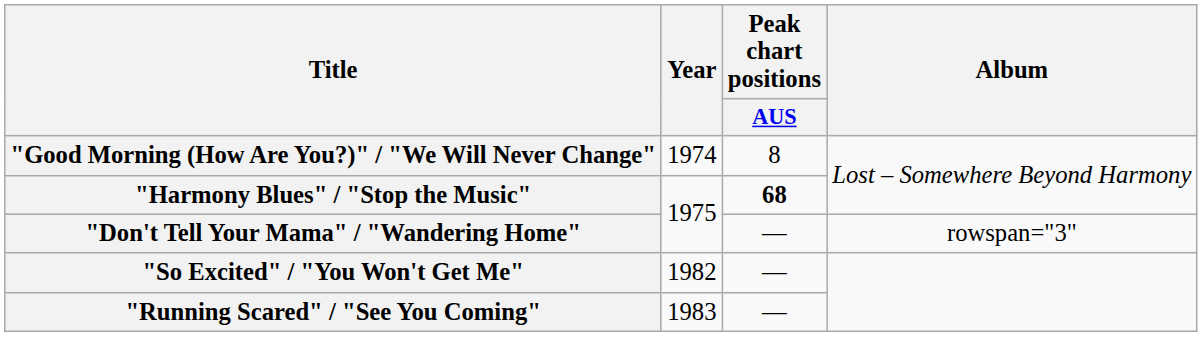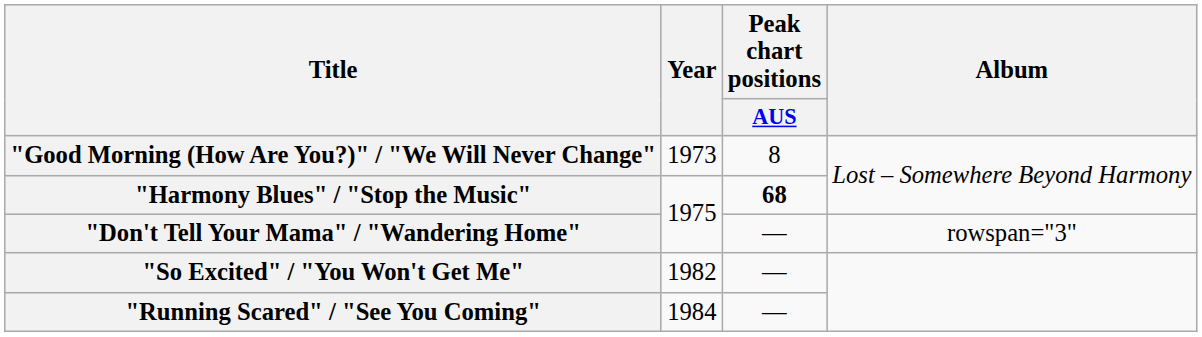(692, 155) 1974 -> (692, 155) 1973
(692, 311) 1983 -> (692, 311) 1984
